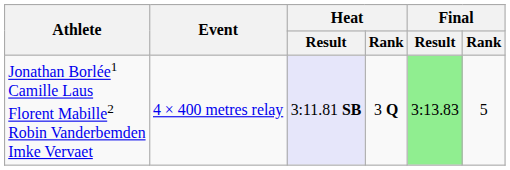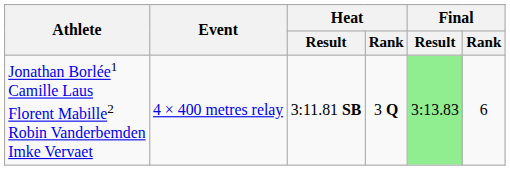(326, 110) lavender background -> (326, 110) no background
(484, 110) 5 -> (484, 110) 6
